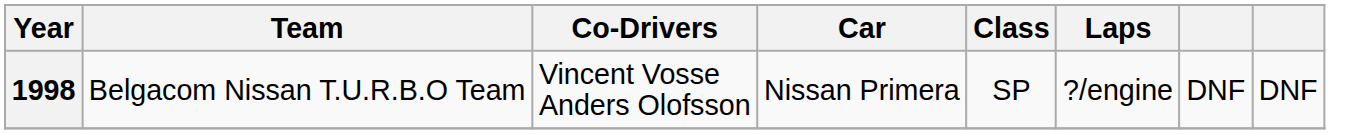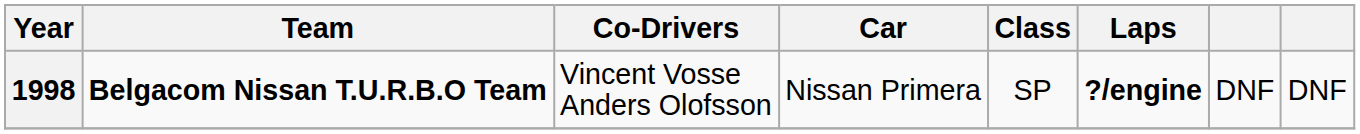(307, 89) normal -> (318, 89) bold
(1118, 89) normal -> (1143, 89) bold
